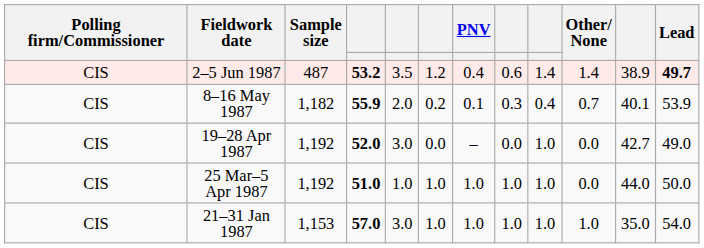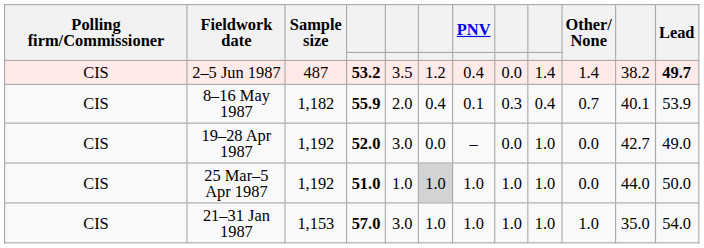(512, 72) 0.6 -> (512, 72) 0.0
(635, 72) 38.9 -> (635, 72) 38.2
(435, 104) 0.2 -> (435, 104) 0.4
(435, 183) no background -> (435, 183) lightgrey background
